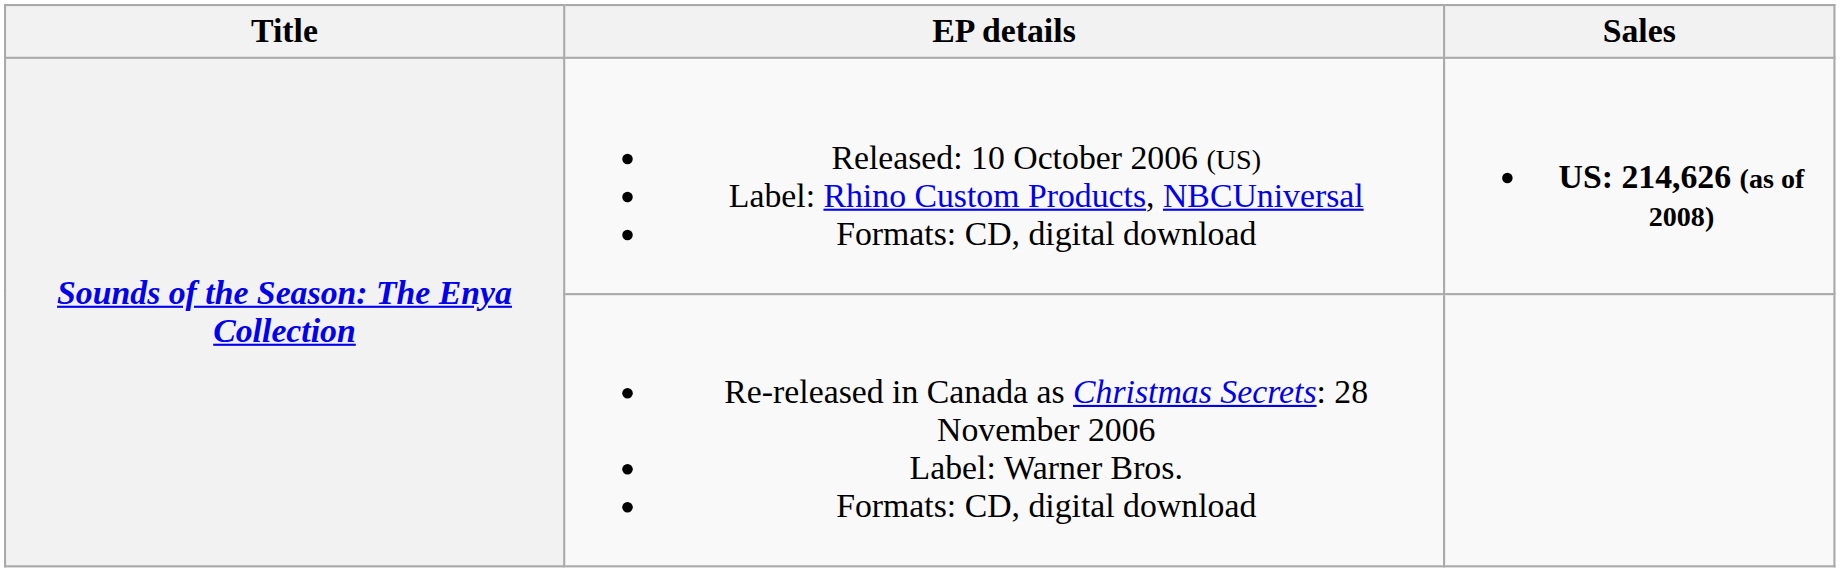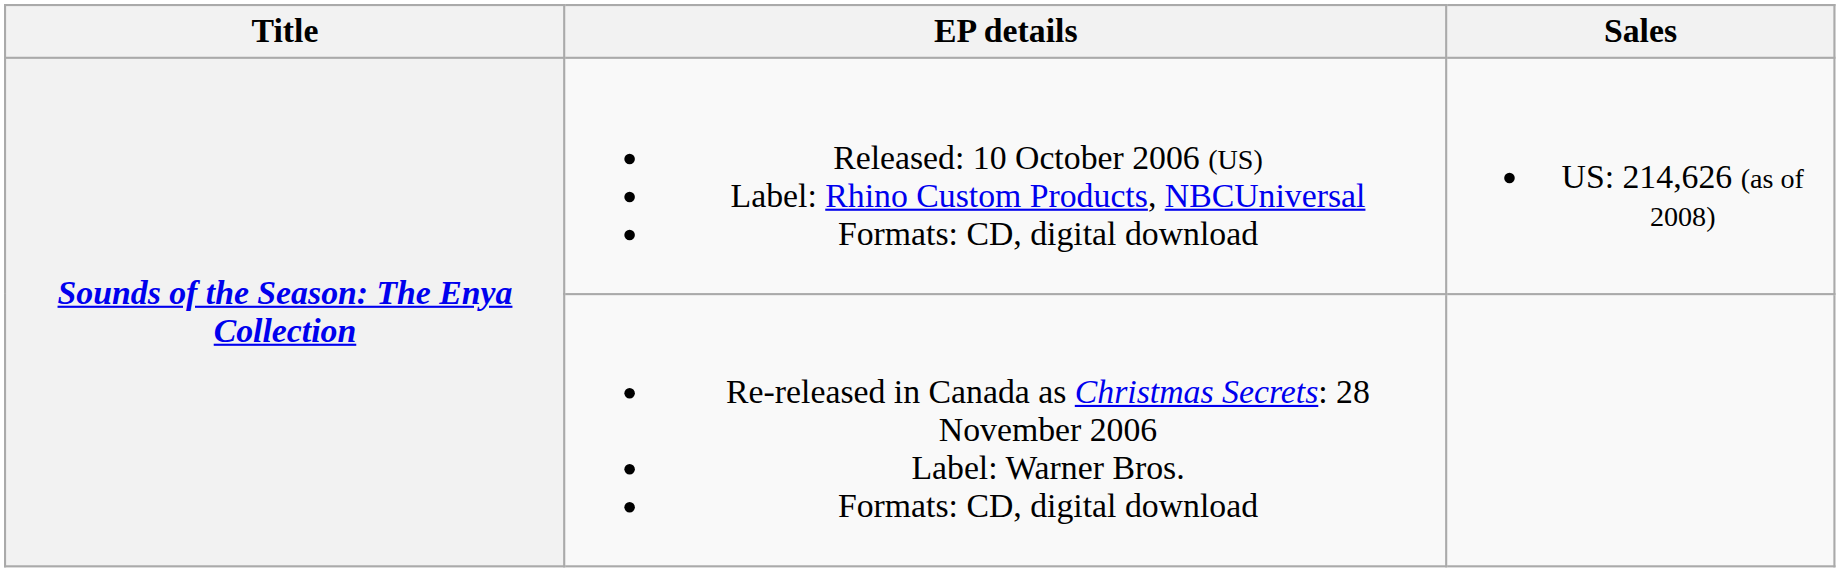(1639, 195) bold -> (1641, 195) normal
